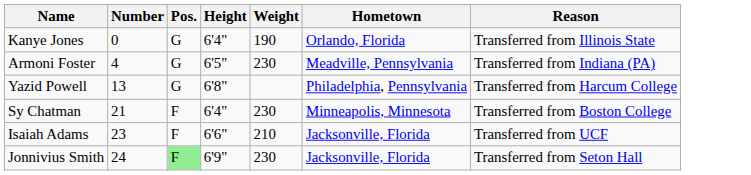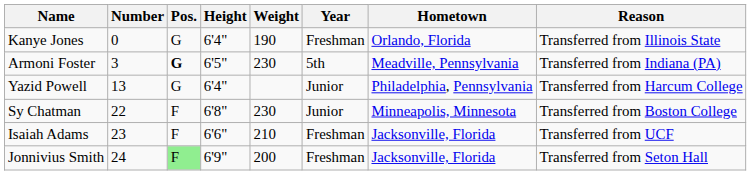+ column: (335, 16)
(115, 63) 4 -> (115, 63) 3
(176, 63) normal -> (177, 63) bold
(216, 87) 6'8" -> (216, 87) 6'4"
(119, 110) 21 -> (119, 110) 22
(216, 110) 6'4" -> (216, 110) 6'8"
(265, 157) 230 -> (265, 157) 200
